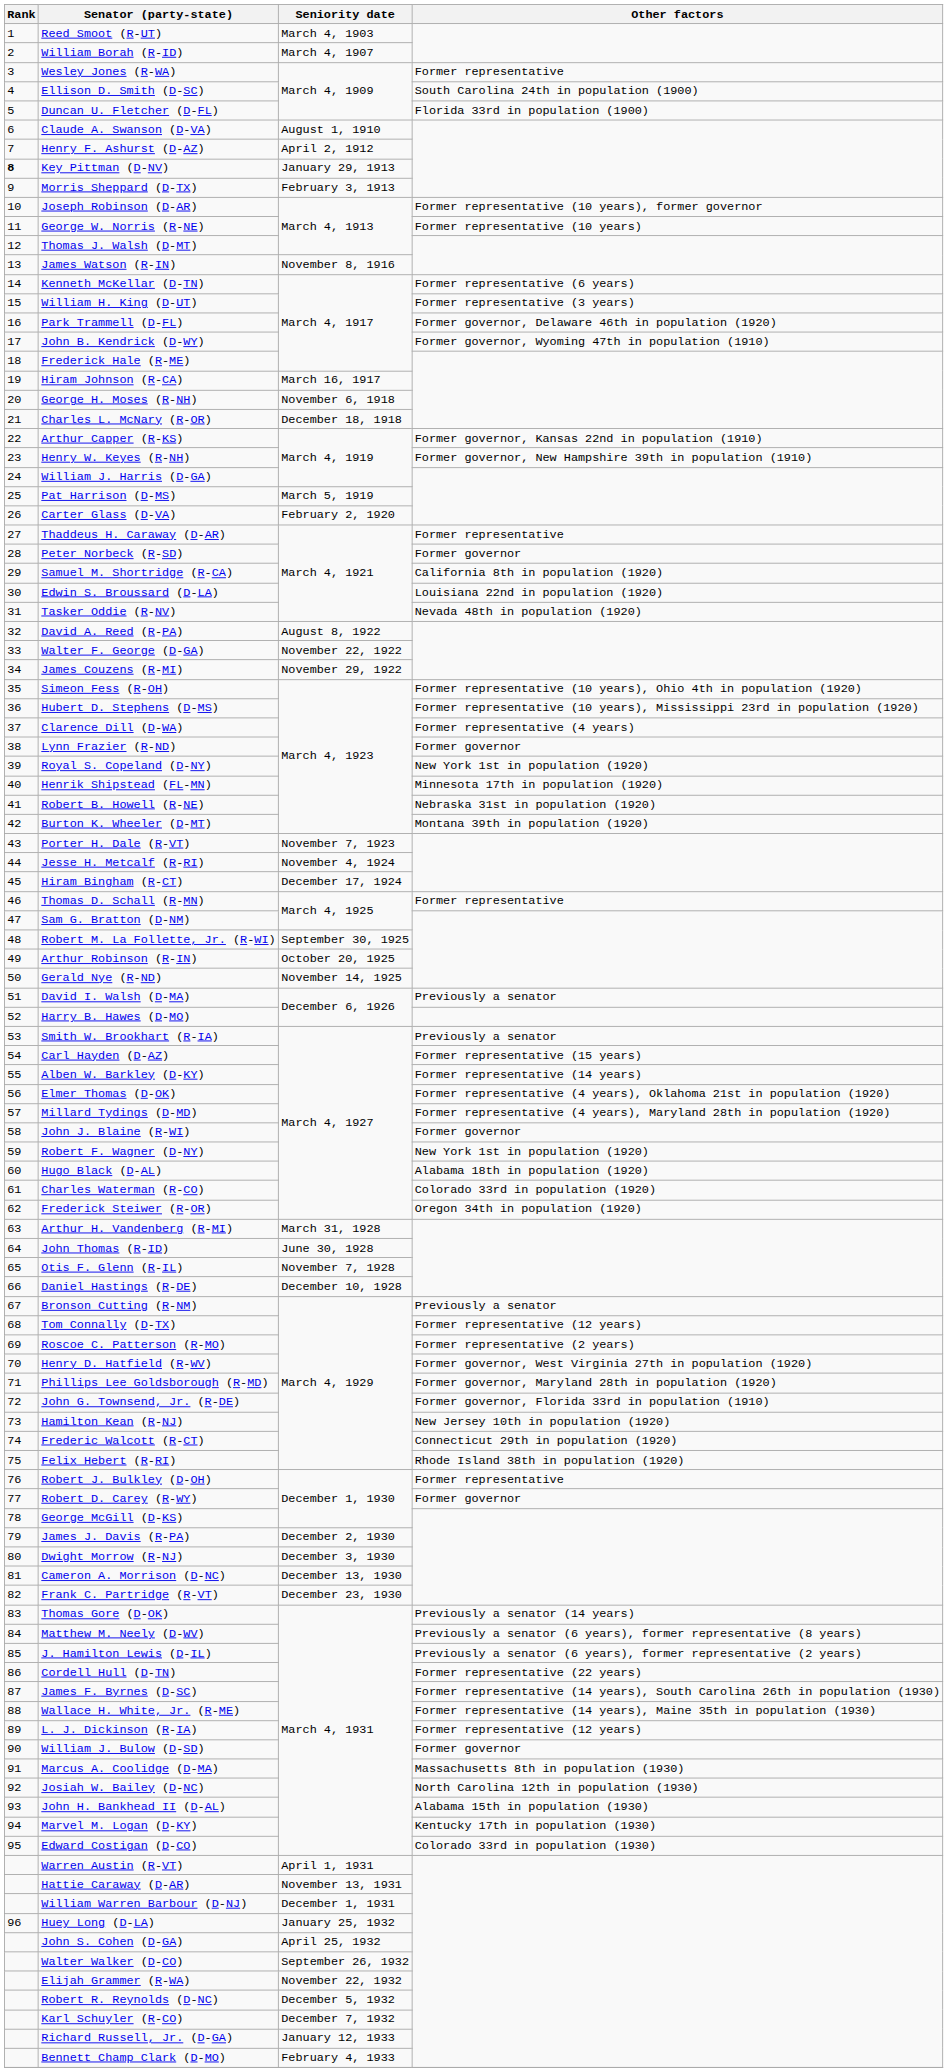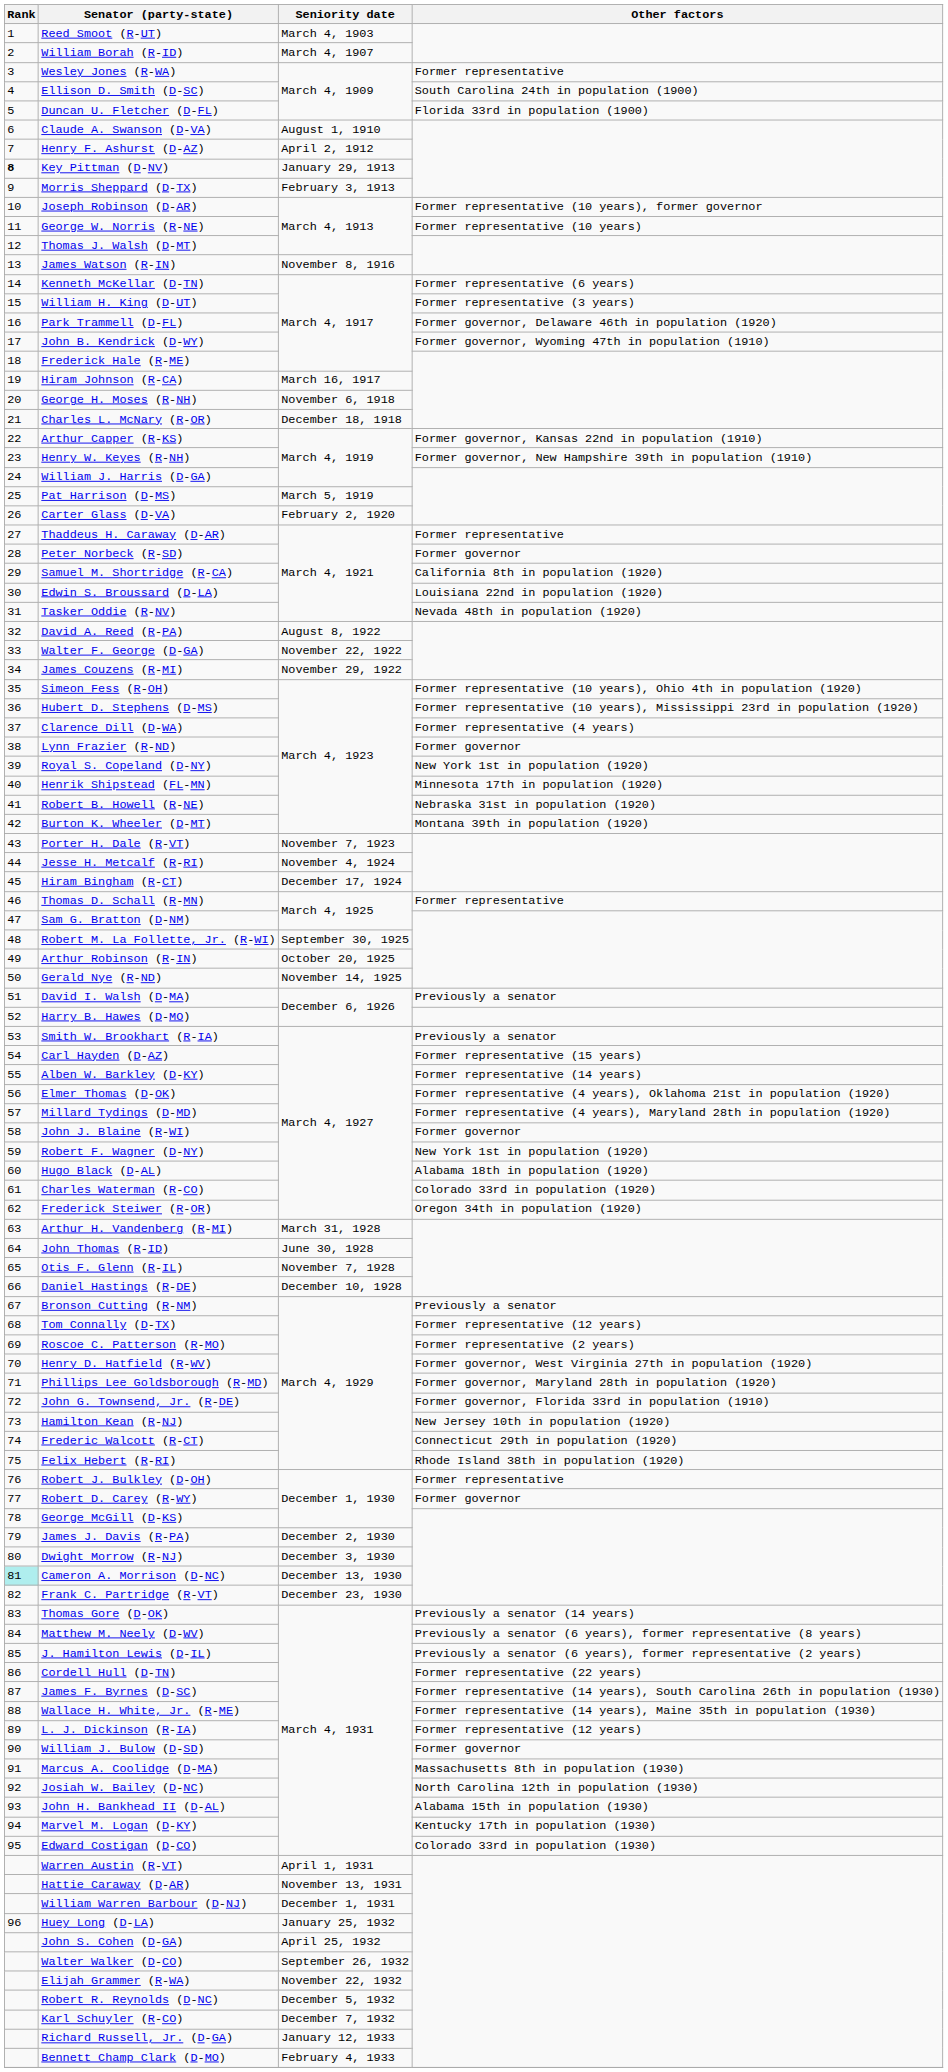(14, 1576) no background -> (14, 1576) paleturquoise background
